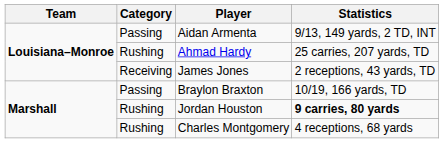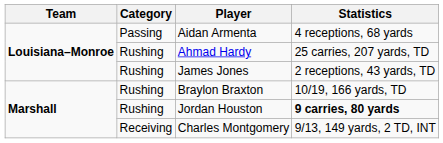(365, 33) 9/13, 149 yards, 2 TD, INT -> (354, 33) 4 receptions, 68 yards
(146, 71) Receiving -> (142, 71) Rushing
(141, 90) Passing -> (142, 90) Rushing
(142, 128) Rushing -> (146, 128) Receiving
(354, 128) 4 receptions, 68 yards -> (365, 128) 9/13, 149 yards, 2 TD, INT
